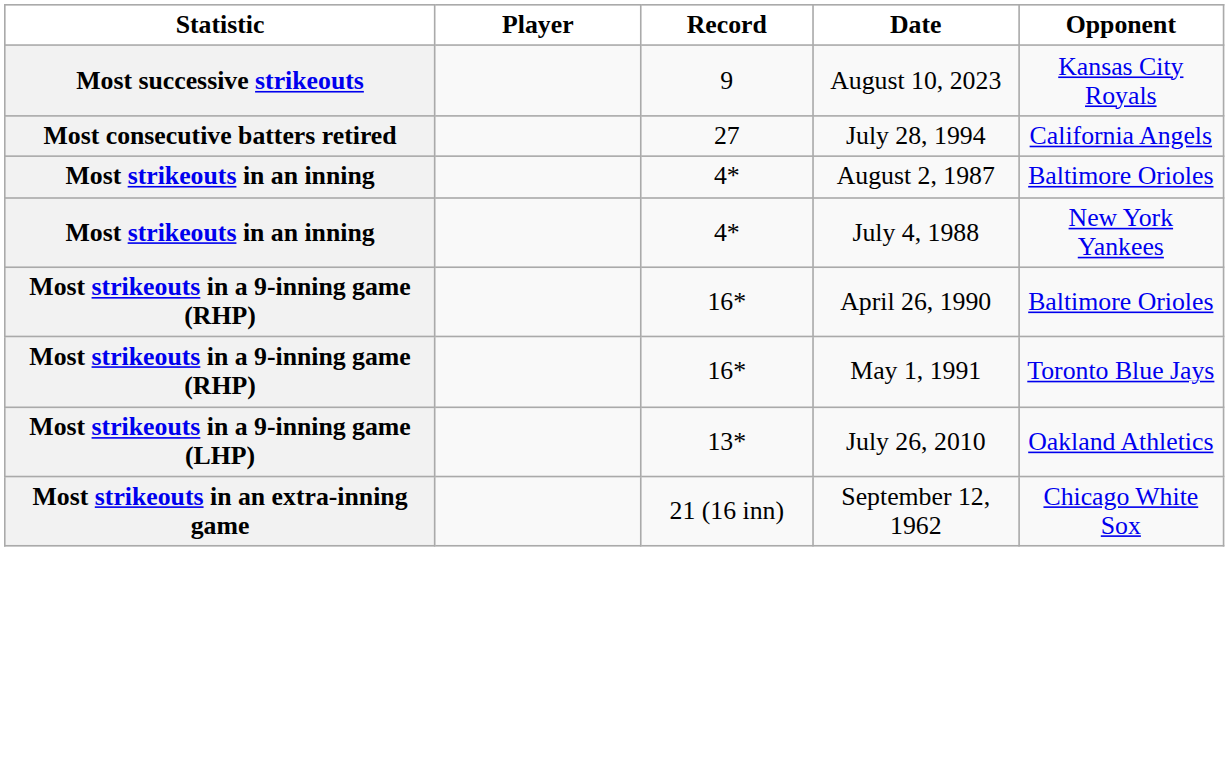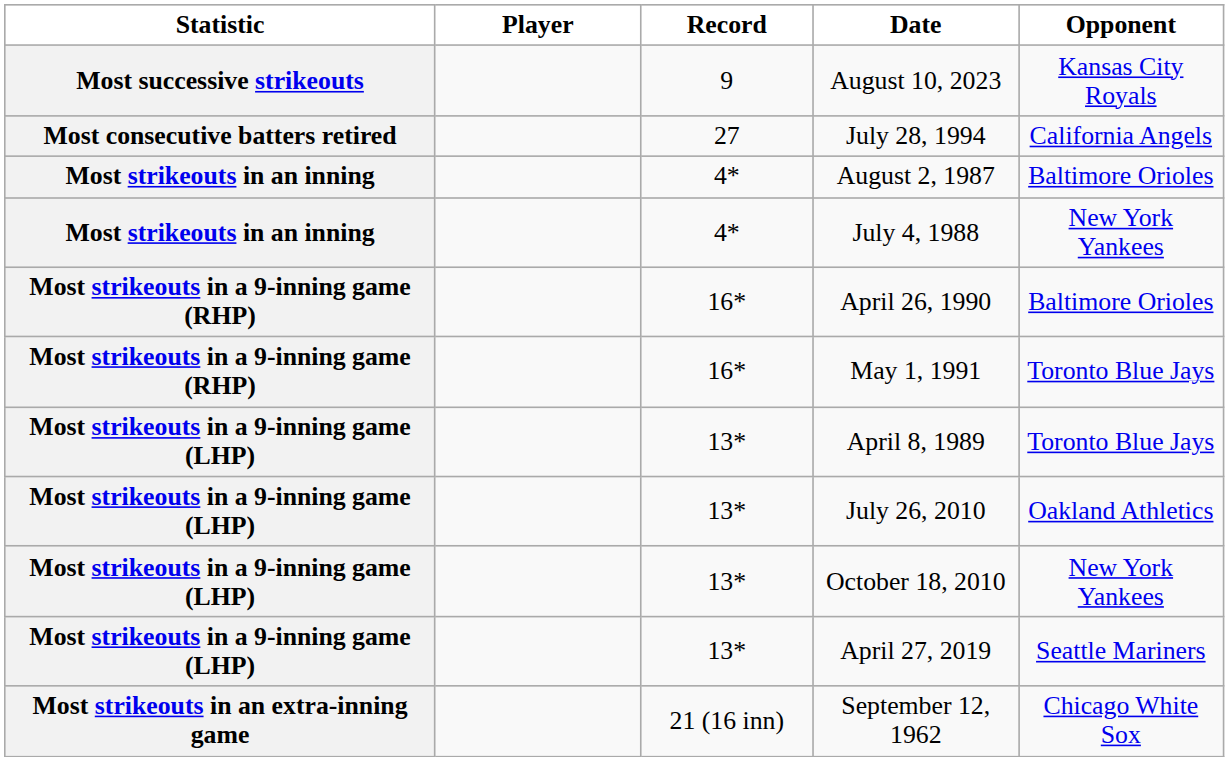+ row: (916, 441)
+ row: (916, 580)
+ row: (916, 650)
